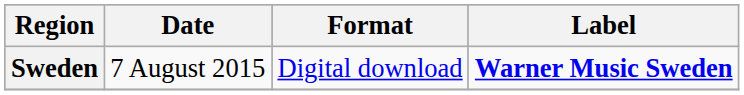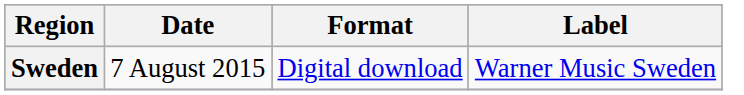(604, 67) bold -> (596, 67) normal
